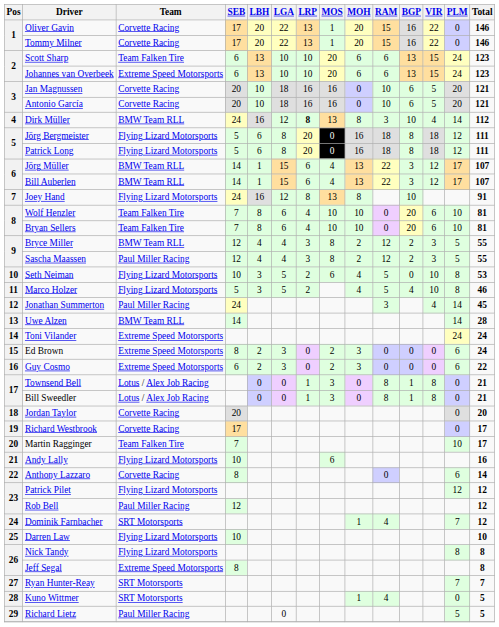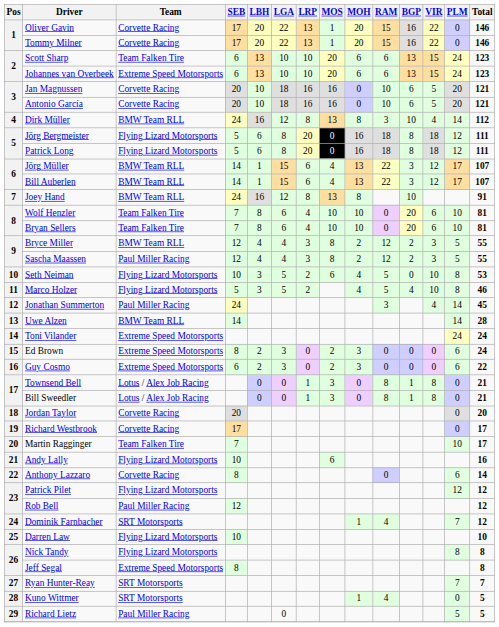(308, 120) bold -> (308, 120) normal
(168, 197) Flying Lizard Motorsports -> (151, 197) BMW Team RLL
